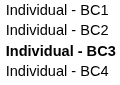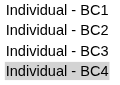(61, 51) bold -> (57, 51) normal
(57, 71) no background -> (57, 71) lightgrey background
